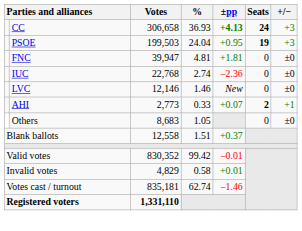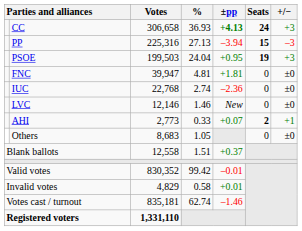+ row: (17, 43)
